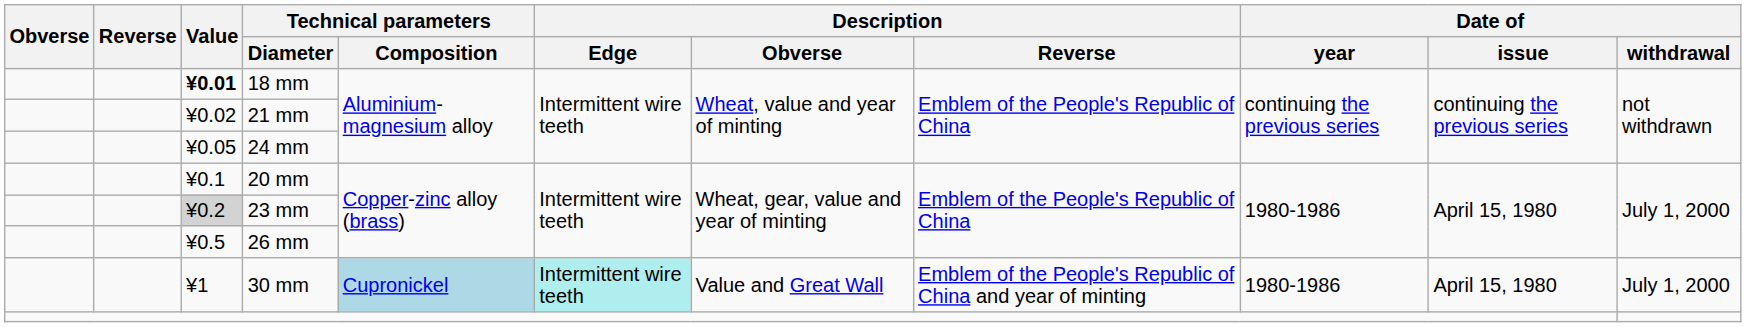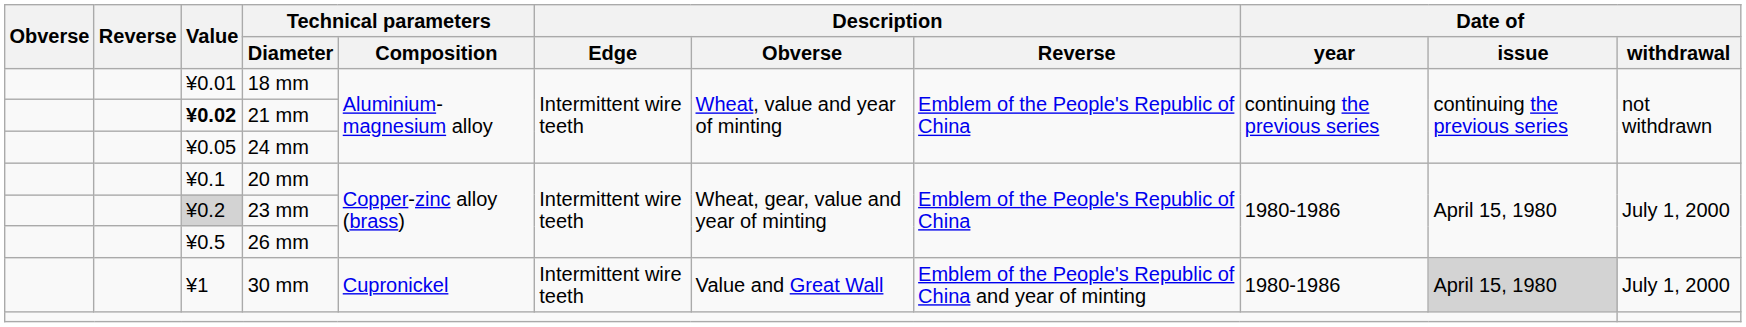(211, 84) bold -> (211, 84) normal
(211, 116) normal -> (211, 116) bold
(396, 285) lightblue background -> (396, 285) no background
(610, 285) paleturquoise background -> (610, 285) no background
(1495, 285) no background -> (1495, 285) lightgrey background
